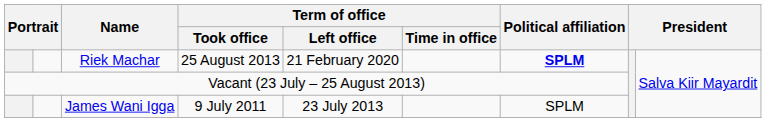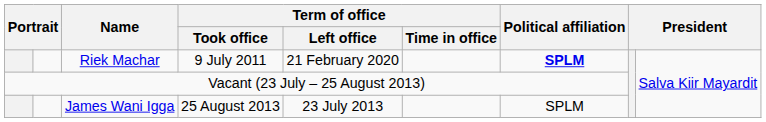(230, 60) 25 August 2013 -> (230, 60) 9 July 2011
(230, 106) 9 July 2011 -> (230, 106) 25 August 2013
